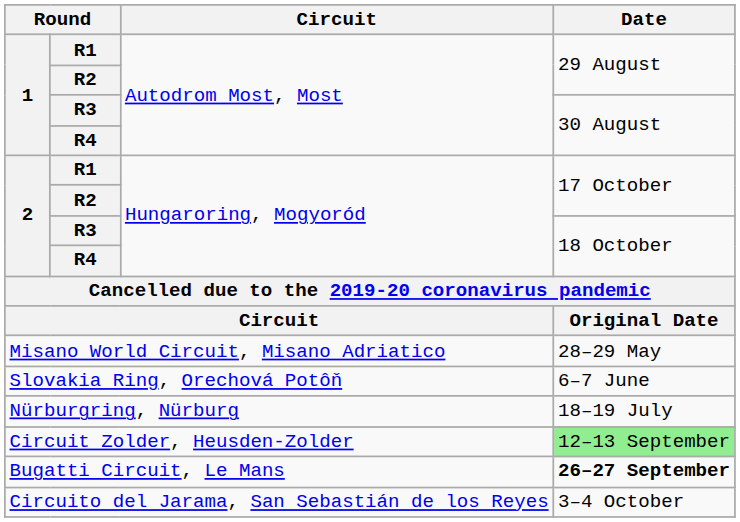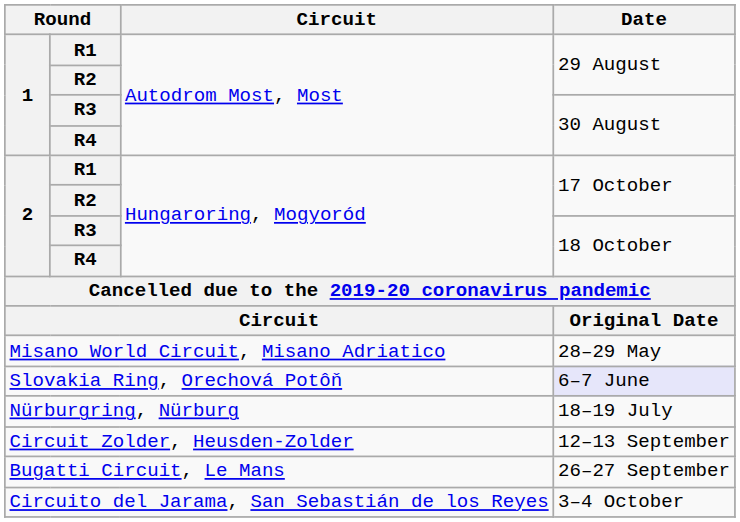(604, 381) no background -> (604, 381) lavender background
(644, 442) lightgreen background -> (644, 442) no background
(644, 472) bold -> (644, 472) normal
